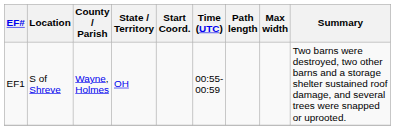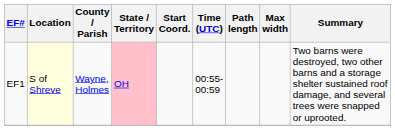(45, 83) no background -> (45, 83) lightyellow background
(121, 83) no background -> (121, 83) pink background
